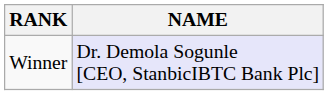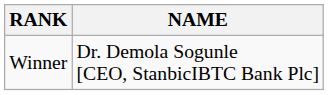(198, 62) lavender background -> (198, 62) no background
